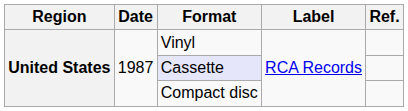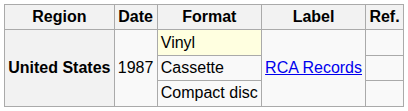(178, 42) no background -> (178, 42) lightyellow background
(192, 67) lavender background -> (192, 67) no background
